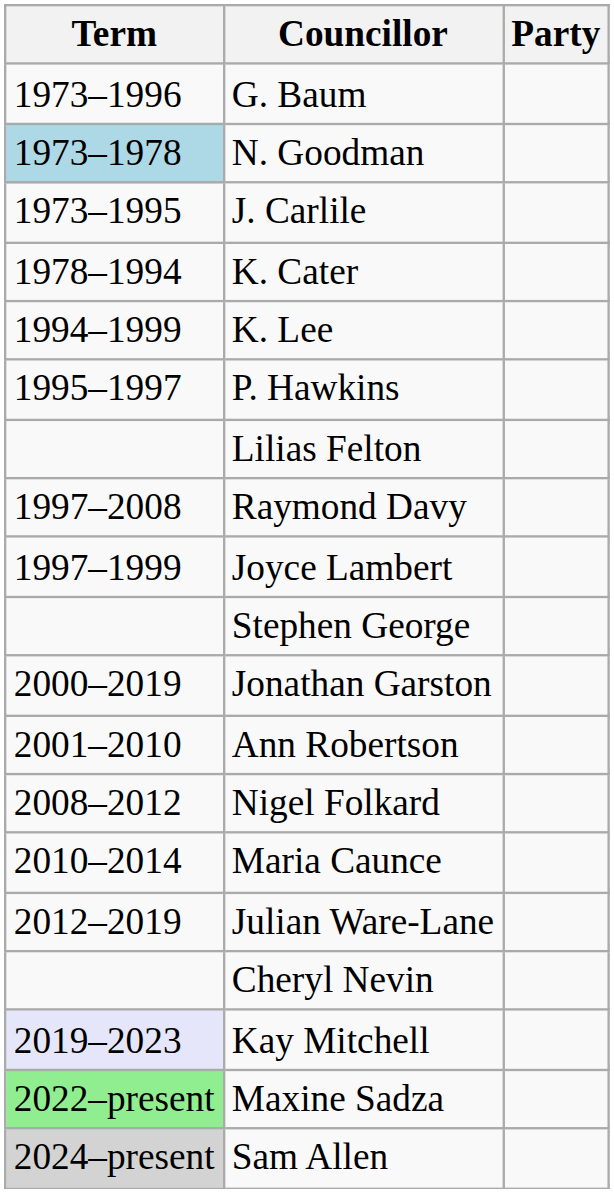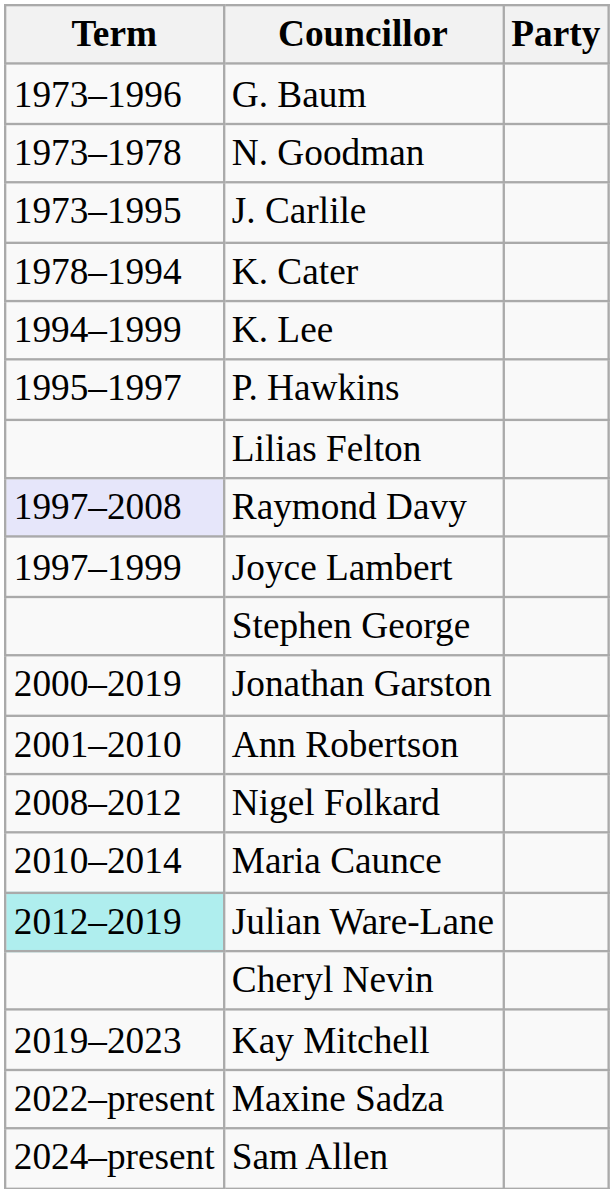(98, 152) lightblue background -> (98, 152) no background
(98, 507) no background -> (98, 507) lavender background
(98, 920) no background -> (98, 920) paleturquoise background
(98, 1039) lavender background -> (98, 1039) no background
(114, 1098) lightgreen background -> (114, 1098) no background
(114, 1157) lightgrey background -> (114, 1157) no background
